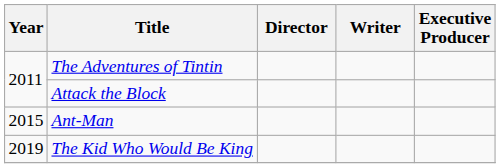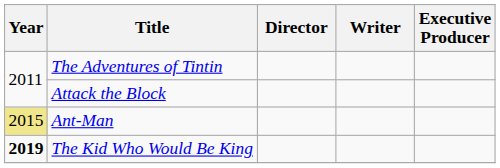(26, 120) no background -> (26, 120) khaki background
(26, 148) normal -> (26, 148) bold
